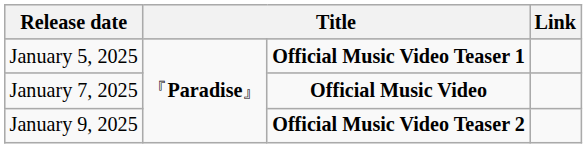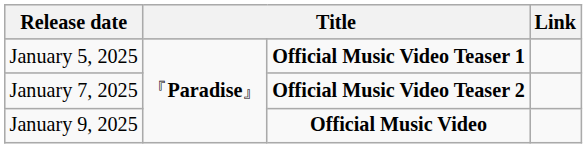(399, 90) Official Music Video -> (399, 90) Official Music Video Teaser 2
(399, 124) Official Music Video Teaser 2 -> (399, 124) Official Music Video
